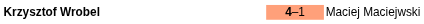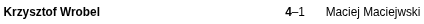(295, 12) lightsalmon background -> (295, 12) no background
